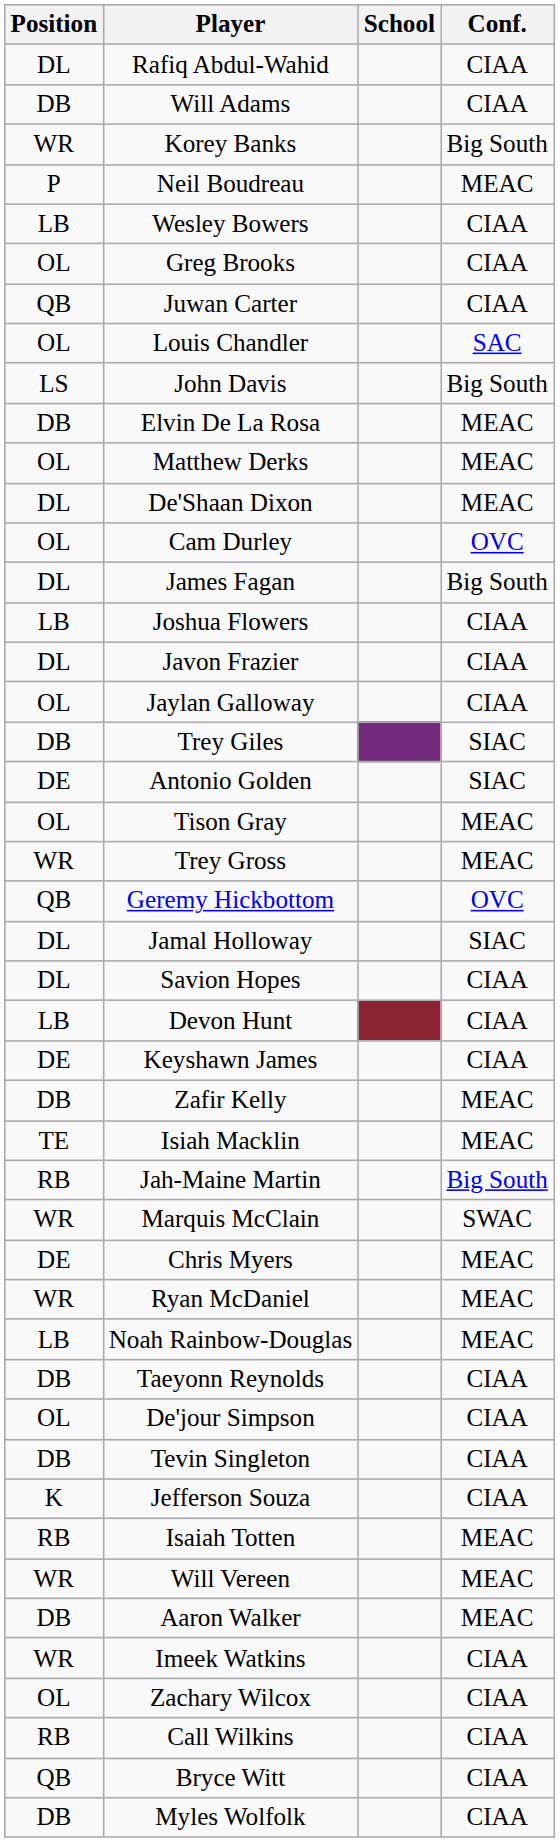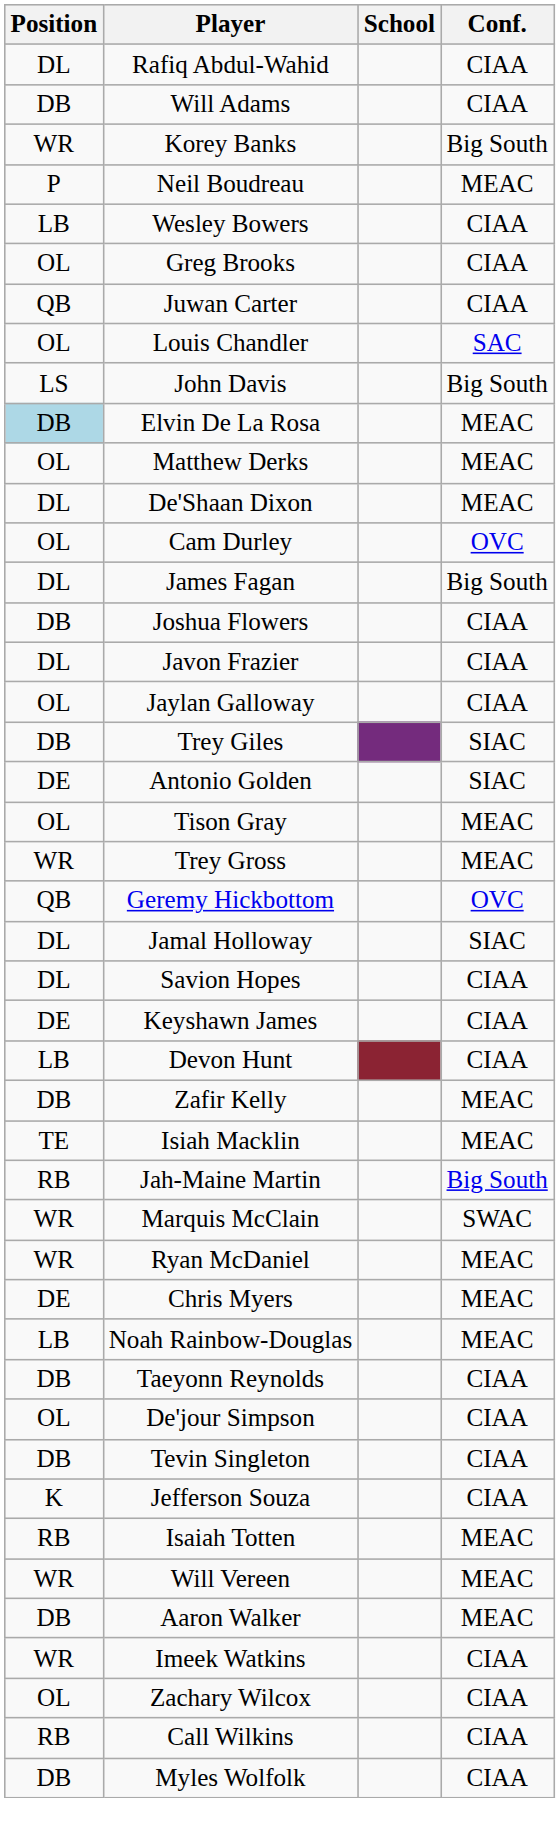(54, 422) no background -> (54, 422) lightblue background
(54, 622) LB -> (54, 622) DB
rows swapped: (230, 1020) <-> (230, 1060)
rows swapped: (230, 1299) <-> (230, 1259)
- row: (230, 1777)
